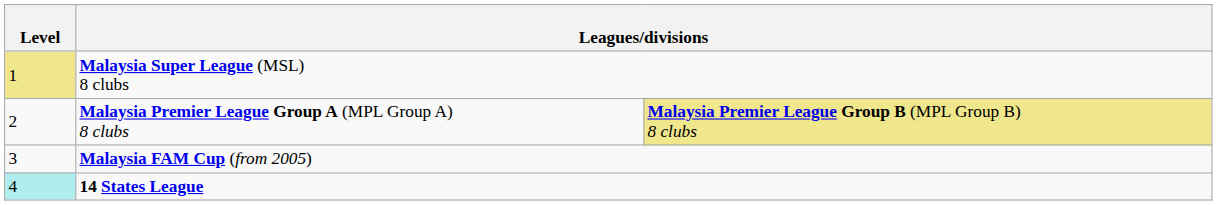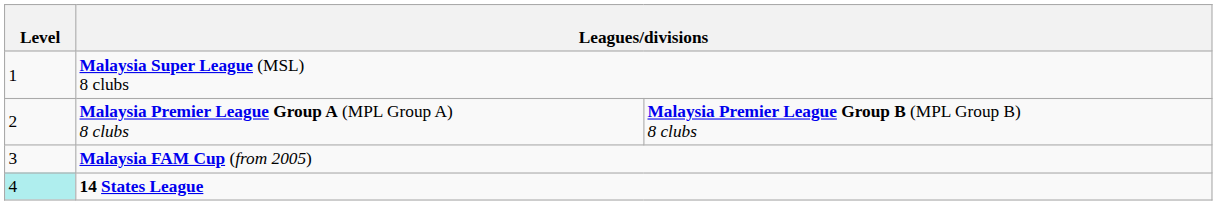(13, 74) khaki background -> (13, 74) no background
(834, 121) khaki background -> (834, 121) no background
